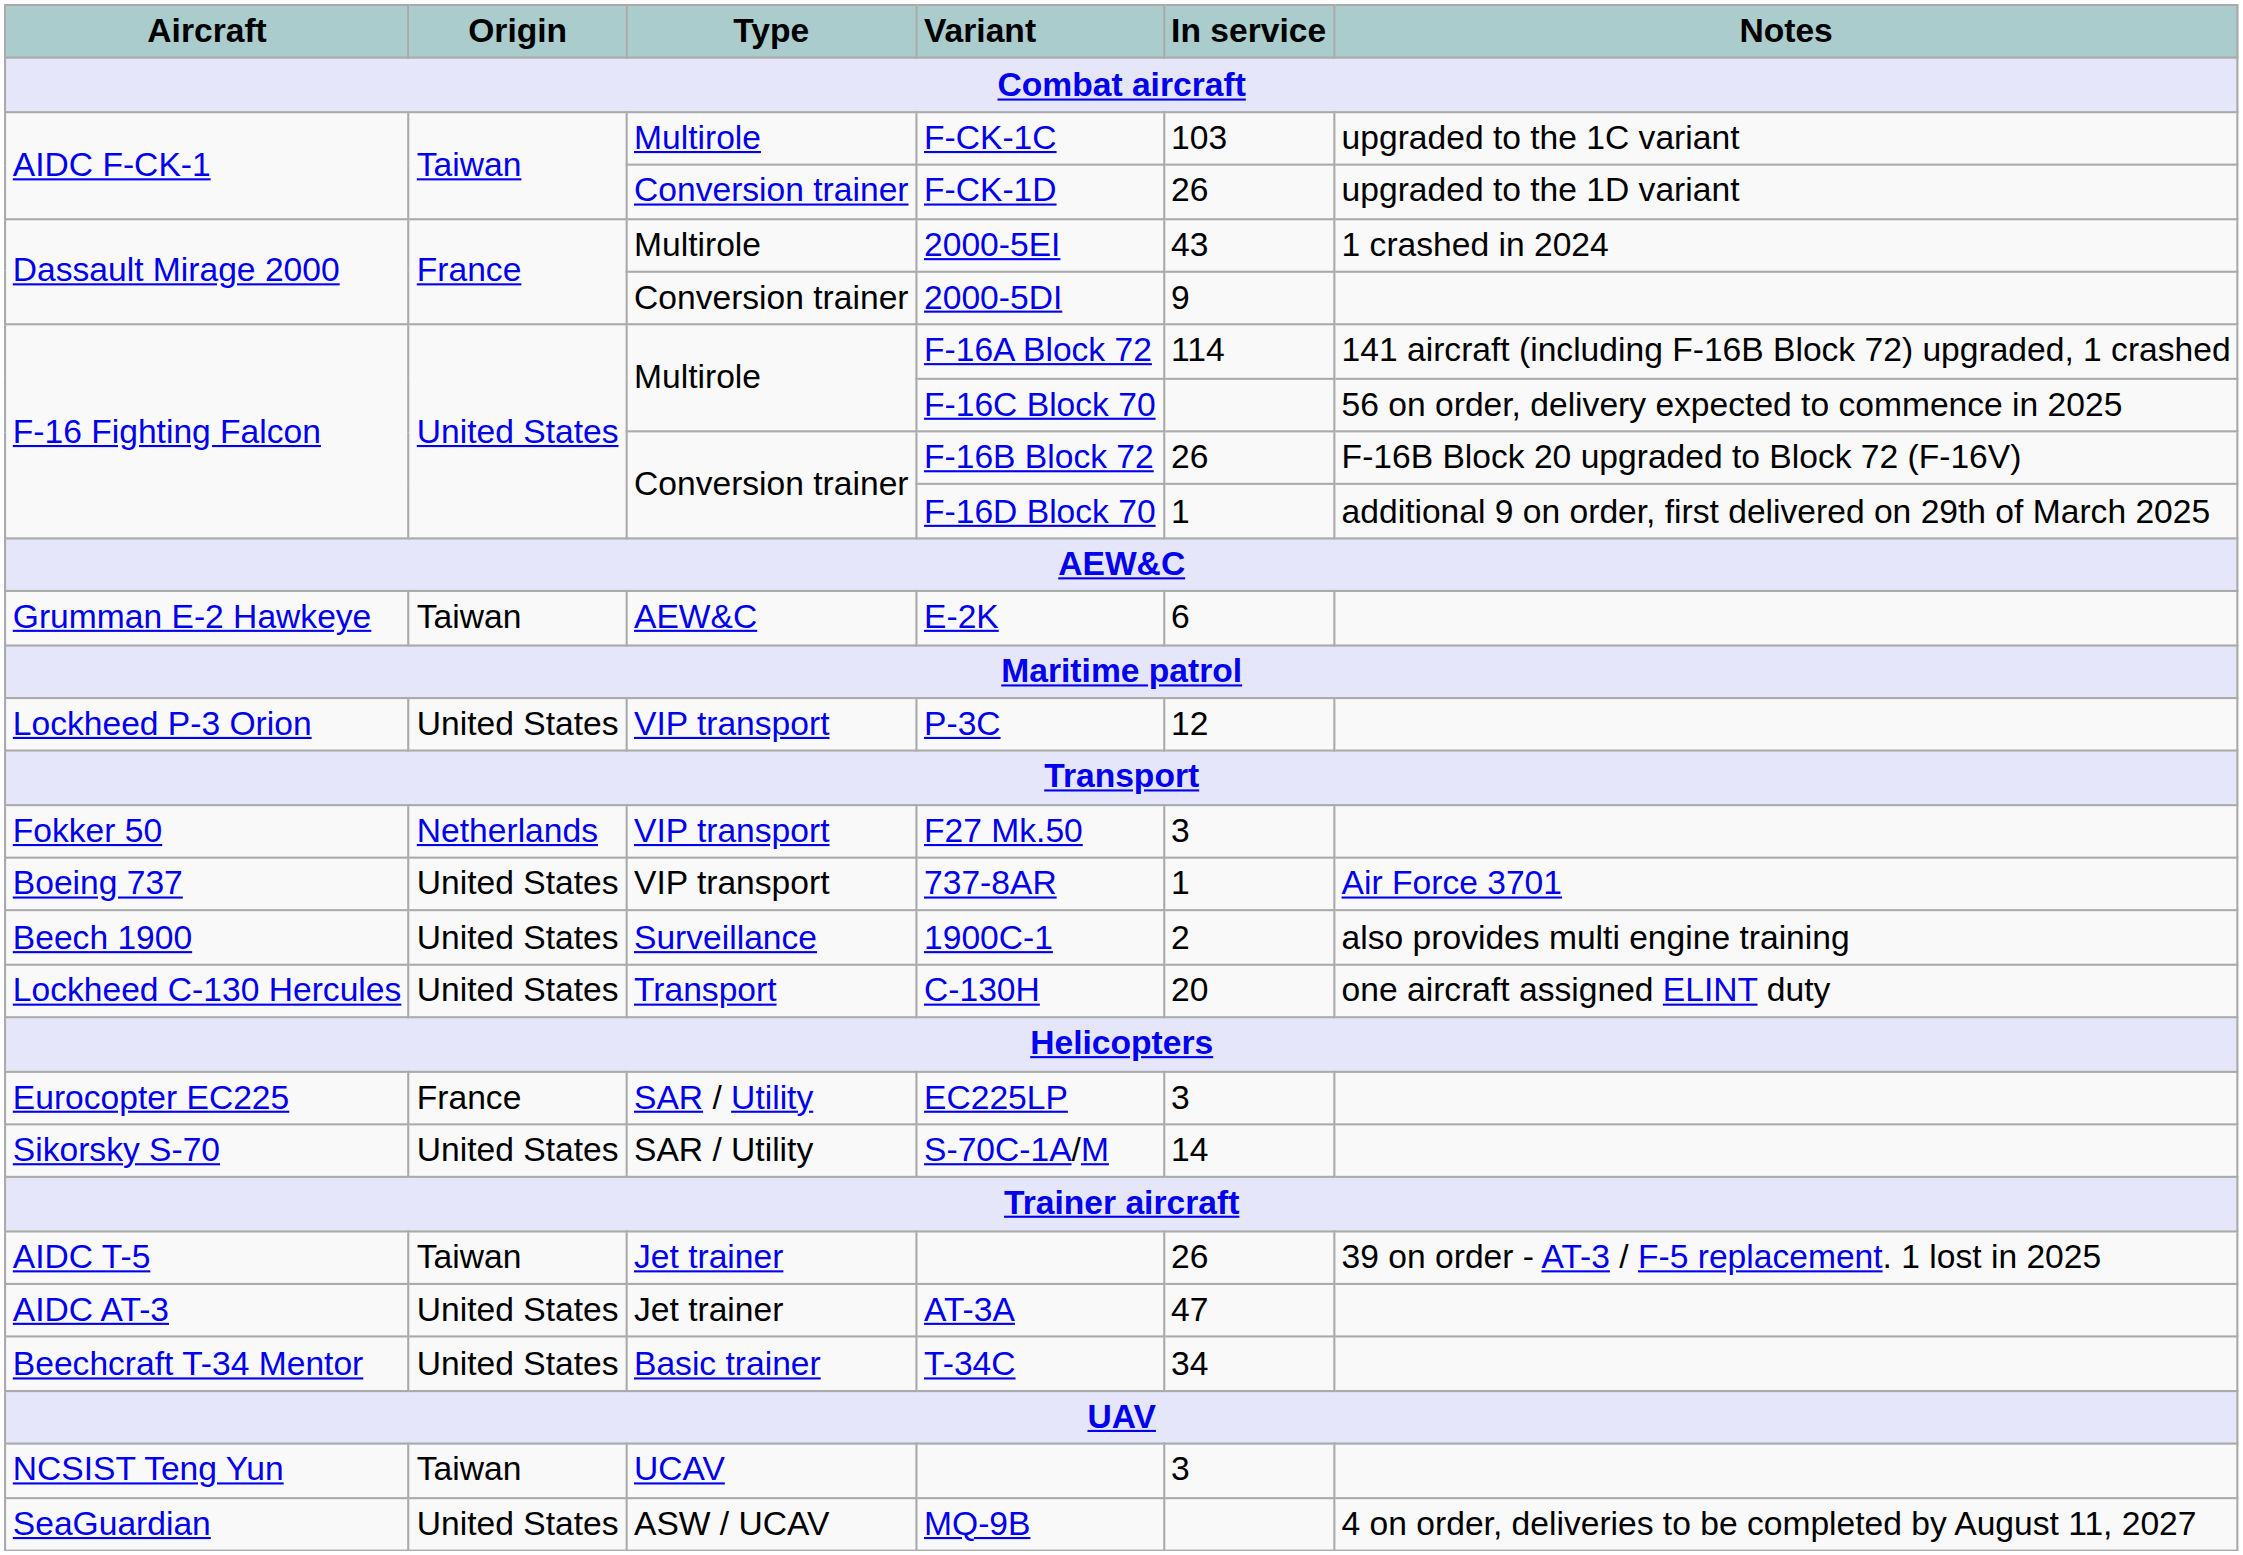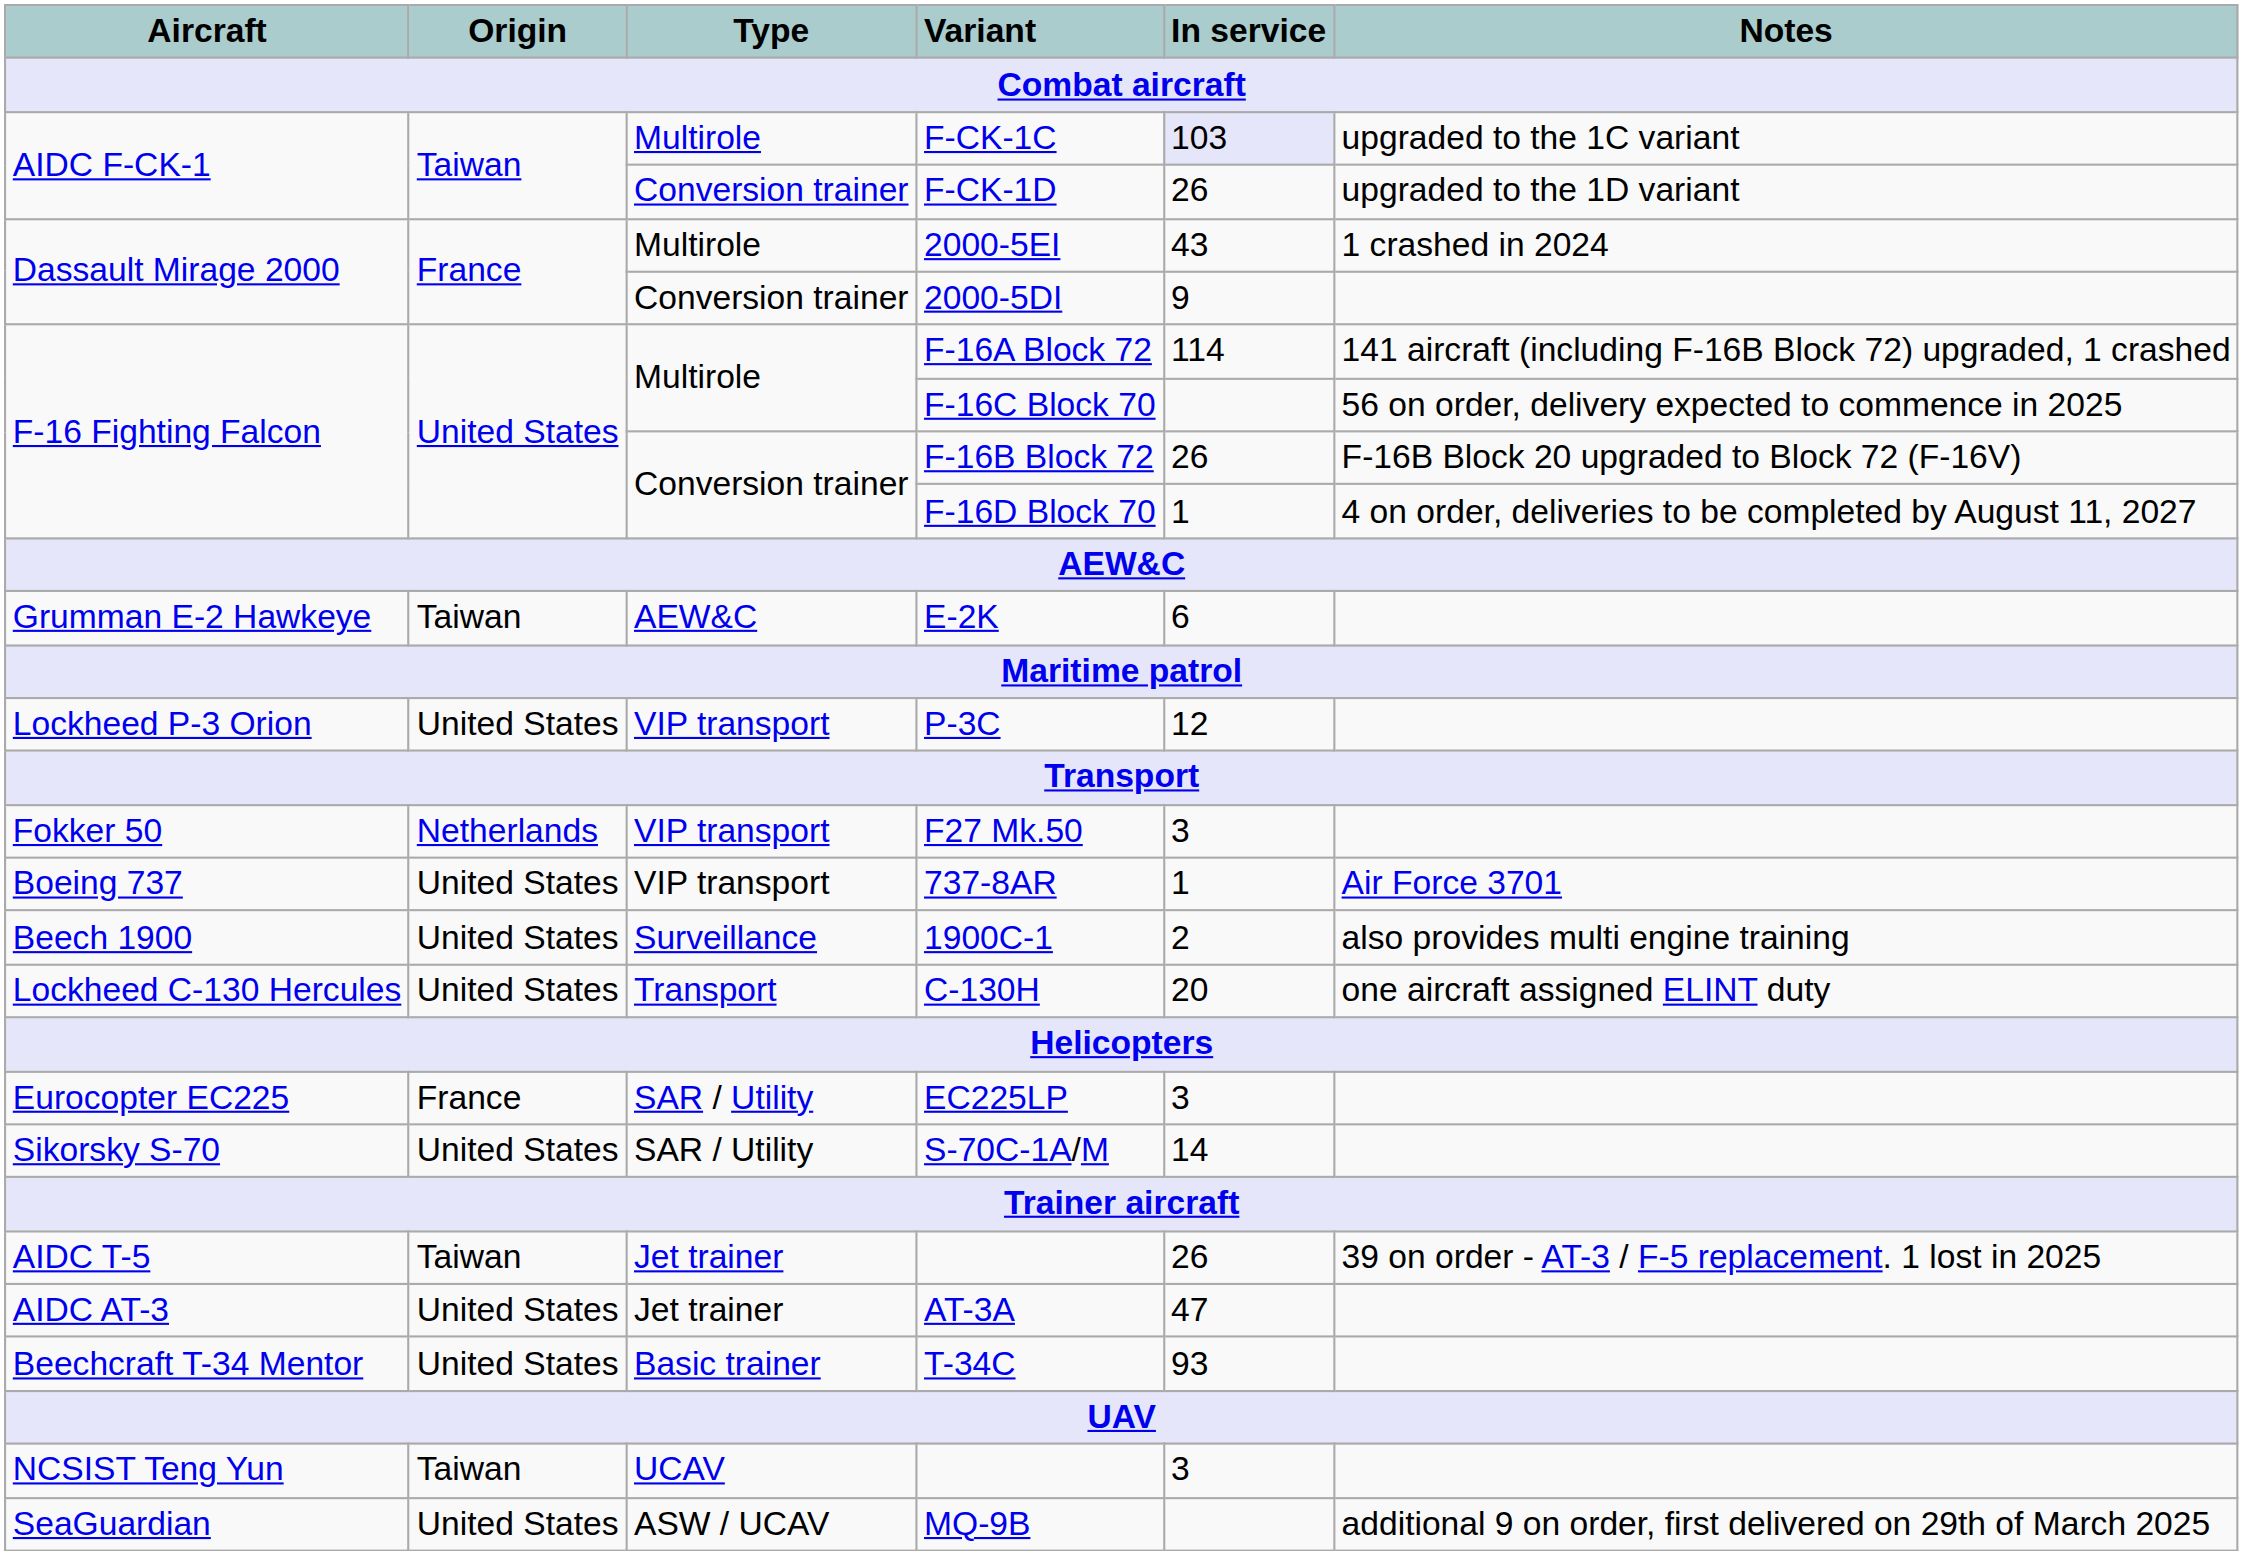(1199, 137) no background -> (1199, 137) lavender background
(1776, 510) additional 9 on order, first delivered on 29th of March 2025 -> (1769, 510) 4 on order, deliveries to be completed by August 11, 2027
(1190, 1363) 34 -> (1190, 1363) 93
(1769, 1523) 4 on order, deliveries to be completed by August 11, 2027 -> (1776, 1523) additional 9 on order, first delivered on 29th of March 2025
